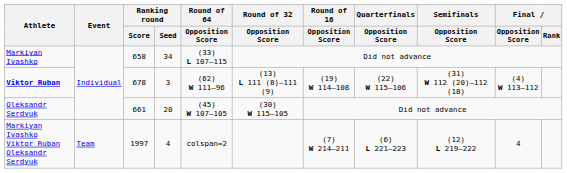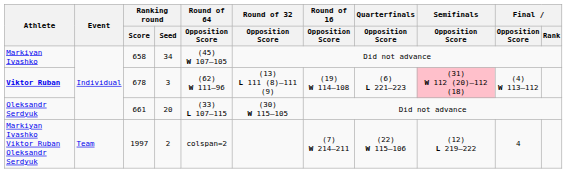(207, 56) (33) L 107–115 -> (207, 56) (45) W 107–105
(386, 82) (22) W 115–106 -> (386, 82) (6) L 221–223
(456, 82) no background -> (456, 82) pink background
(207, 108) (45) W 107–105 -> (207, 108) (33) L 107–115
(168, 143) 4 -> (168, 143) 2
(386, 143) (6) L 221–223 -> (386, 143) (22) W 115–106
